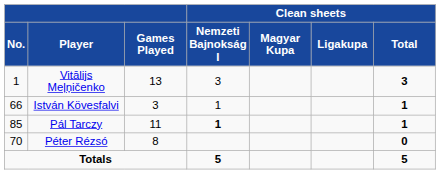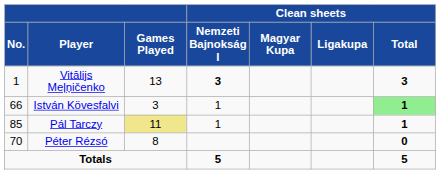(218, 81) normal -> (218, 81) bold
(404, 105) no background -> (404, 105) lightgreen background
(156, 123) no background -> (156, 123) khaki background
(218, 123) bold -> (218, 123) normal
